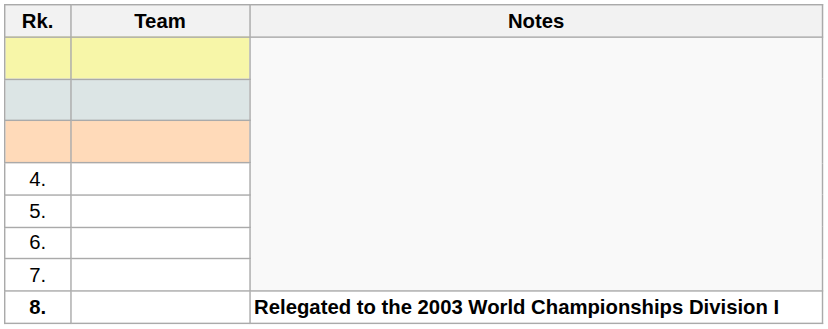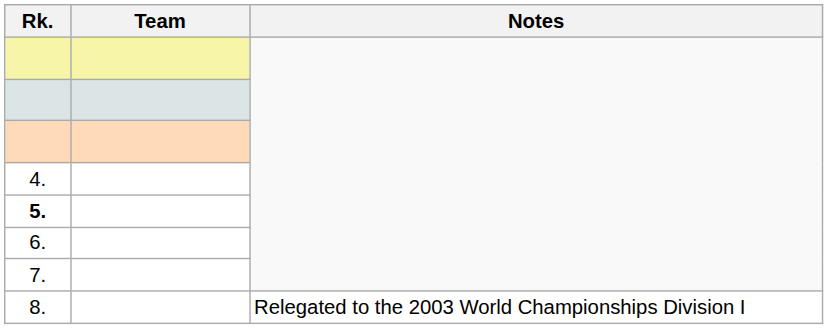(38, 211) normal -> (38, 211) bold
(38, 307) bold -> (38, 307) normal
(517, 307) bold -> (500, 307) normal
